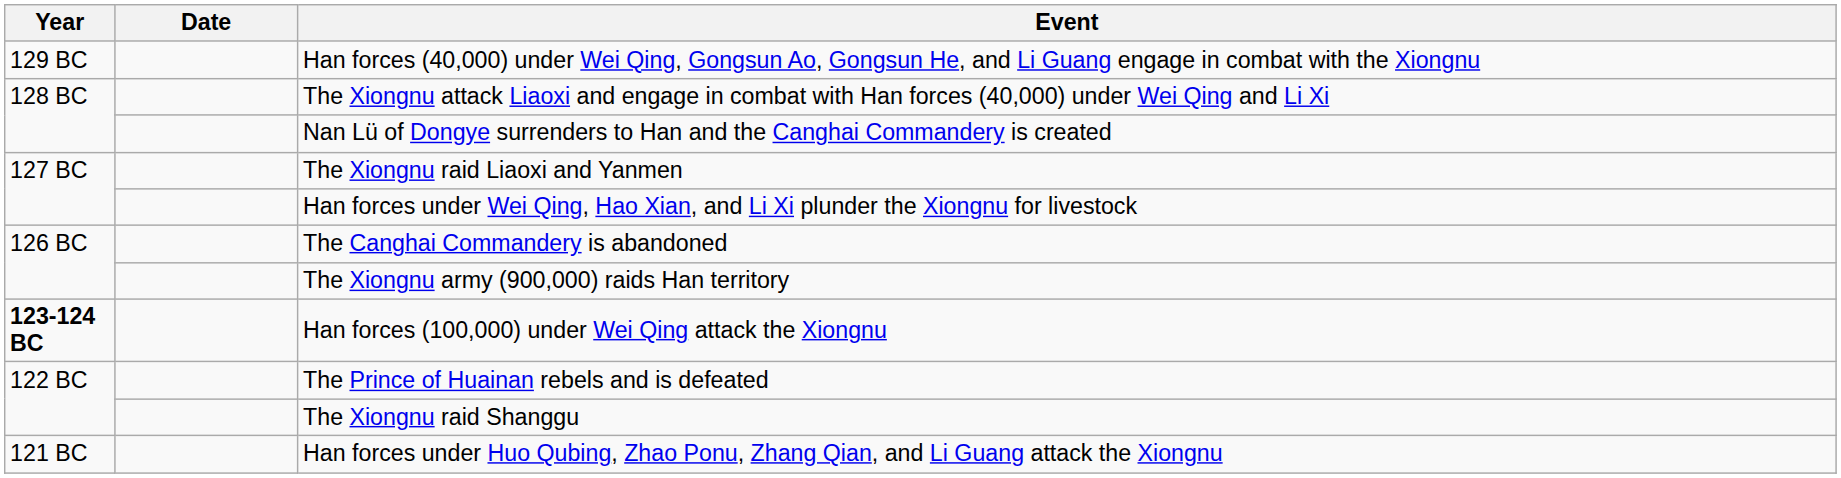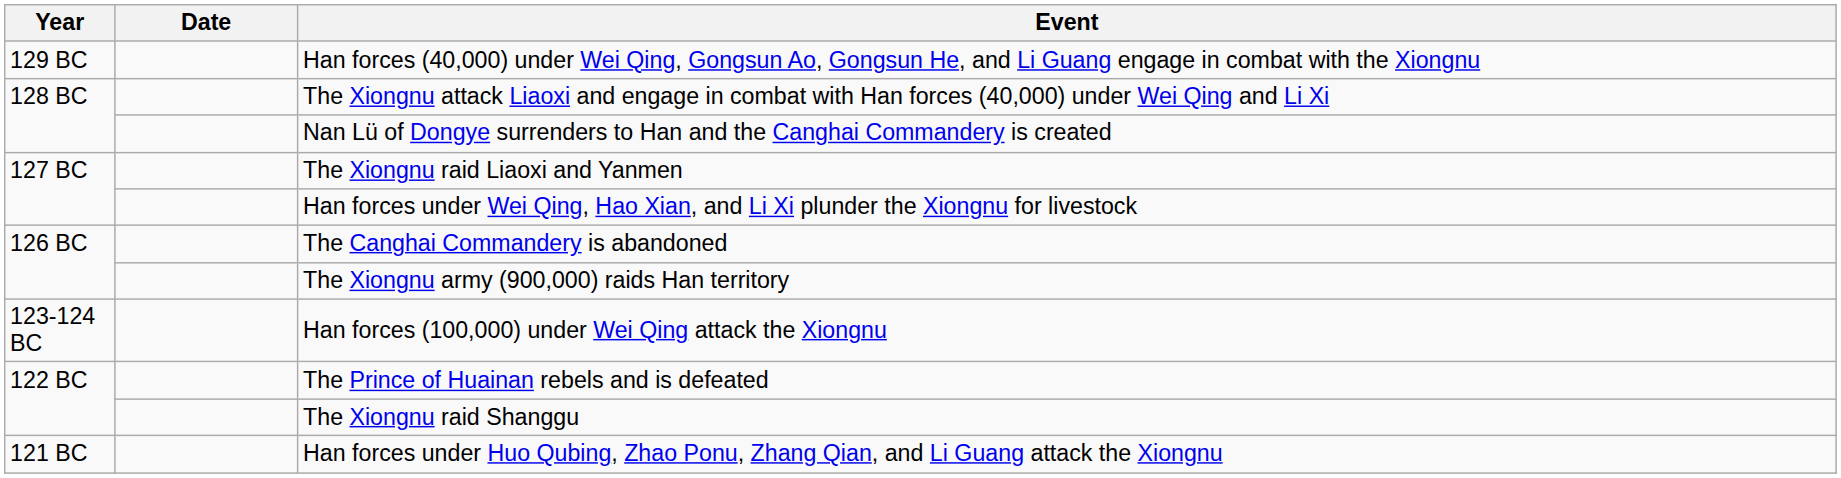(53, 330) bold -> (53, 330) normal
